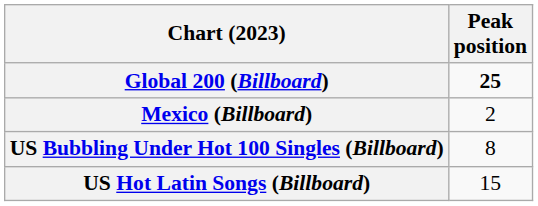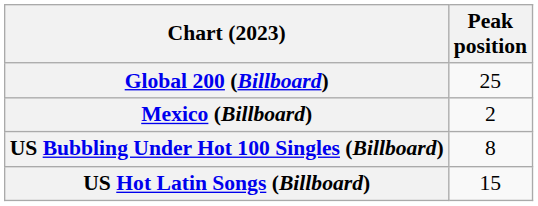(490, 80) bold -> (490, 80) normal
